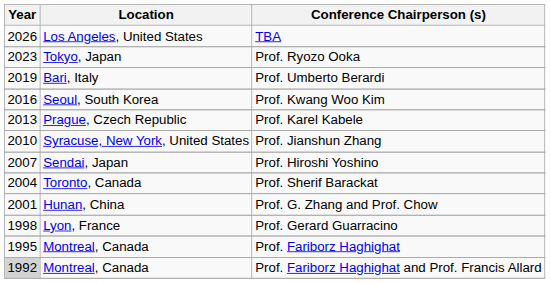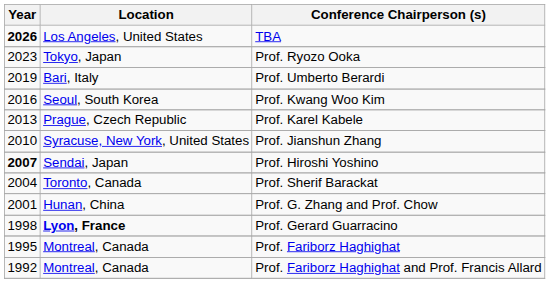(22, 36) normal -> (22, 36) bold
(22, 162) normal -> (22, 162) bold
(82, 225) normal -> (84, 225) bold
(22, 267) lightgrey background -> (22, 267) no background
